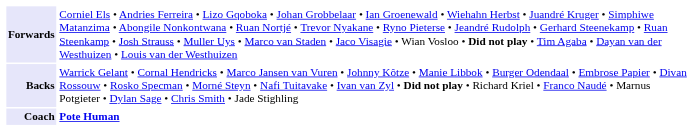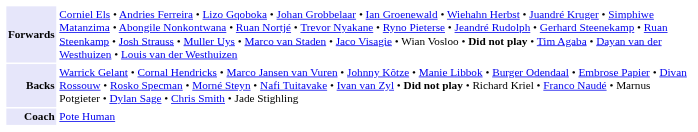(89, 116) bold -> (87, 116) normal
